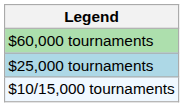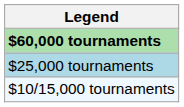(81, 40) normal -> (85, 40) bold
